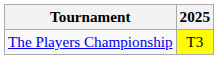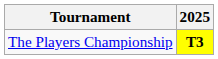(195, 42) normal -> (195, 42) bold
